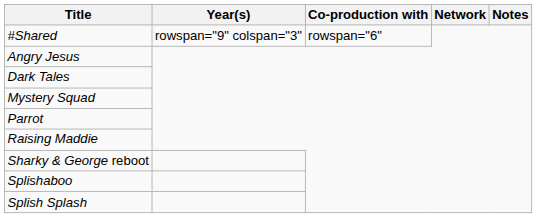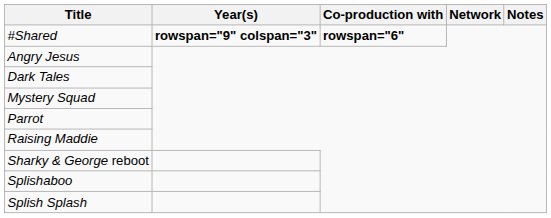(228, 35) normal -> (236, 35) bold
(345, 35) normal -> (364, 35) bold
